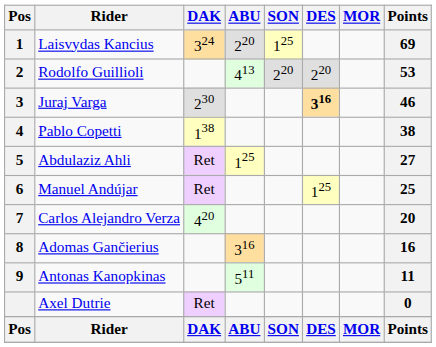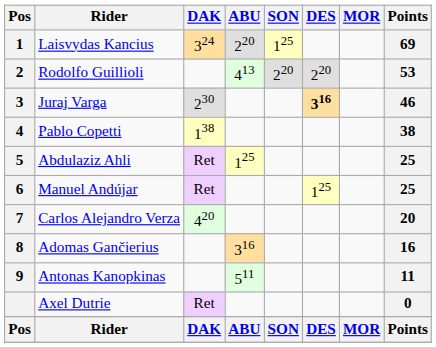(408, 160) 27 -> (408, 160) 25
